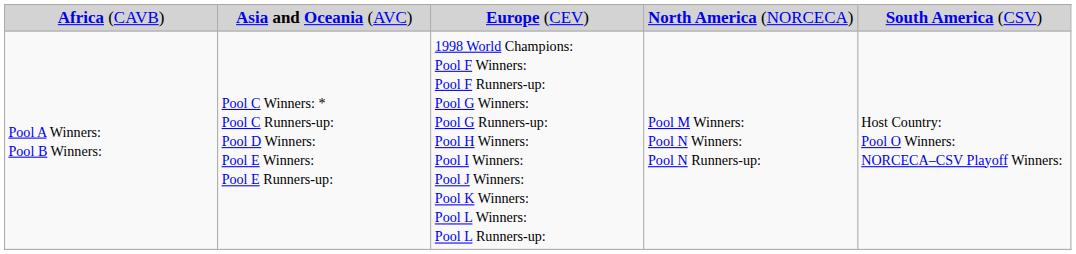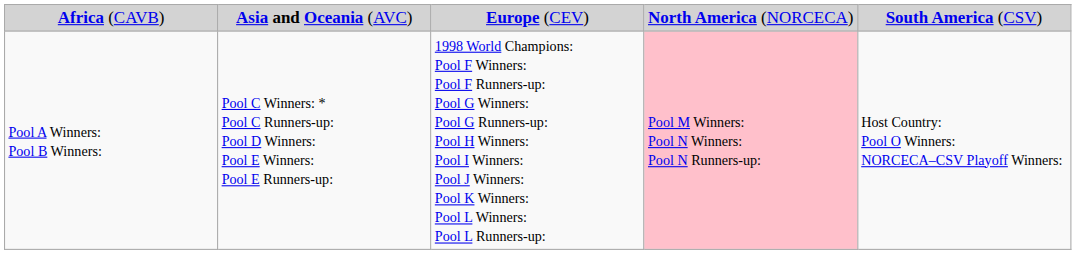(705, 141) no background -> (705, 141) pink background
